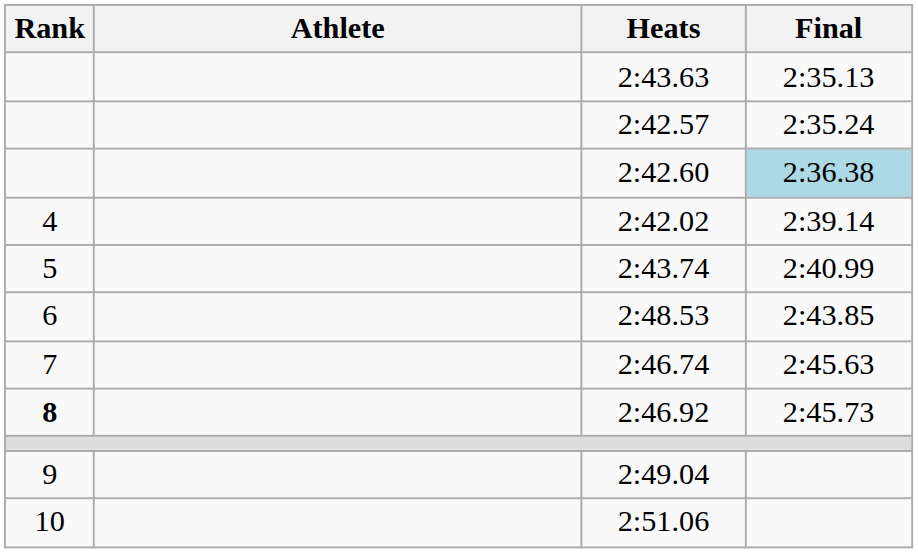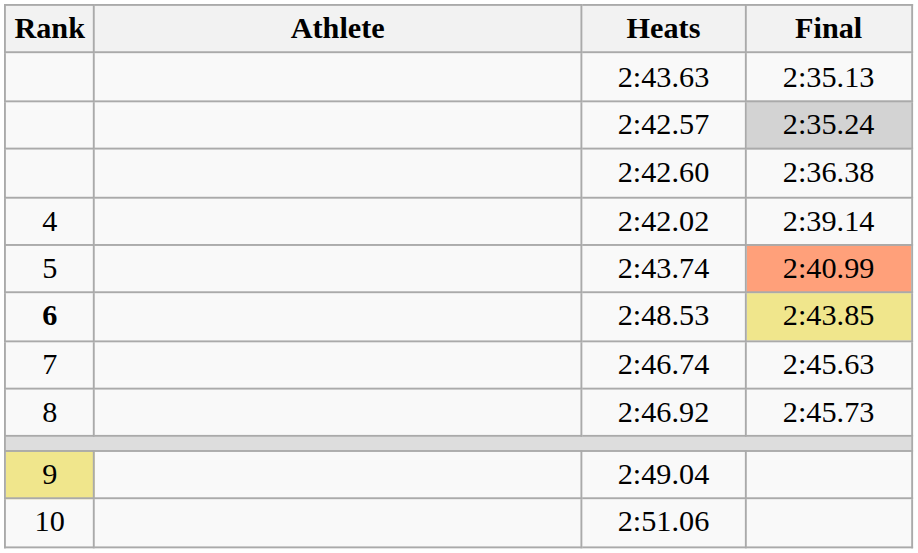(829, 124) no background -> (829, 124) lightgrey background
(829, 172) lightblue background -> (829, 172) no background
(829, 268) no background -> (829, 268) lightsalmon background
(50, 316) normal -> (50, 316) bold
(829, 316) no background -> (829, 316) khaki background
(50, 412) bold -> (50, 412) normal
(50, 474) no background -> (50, 474) khaki background
